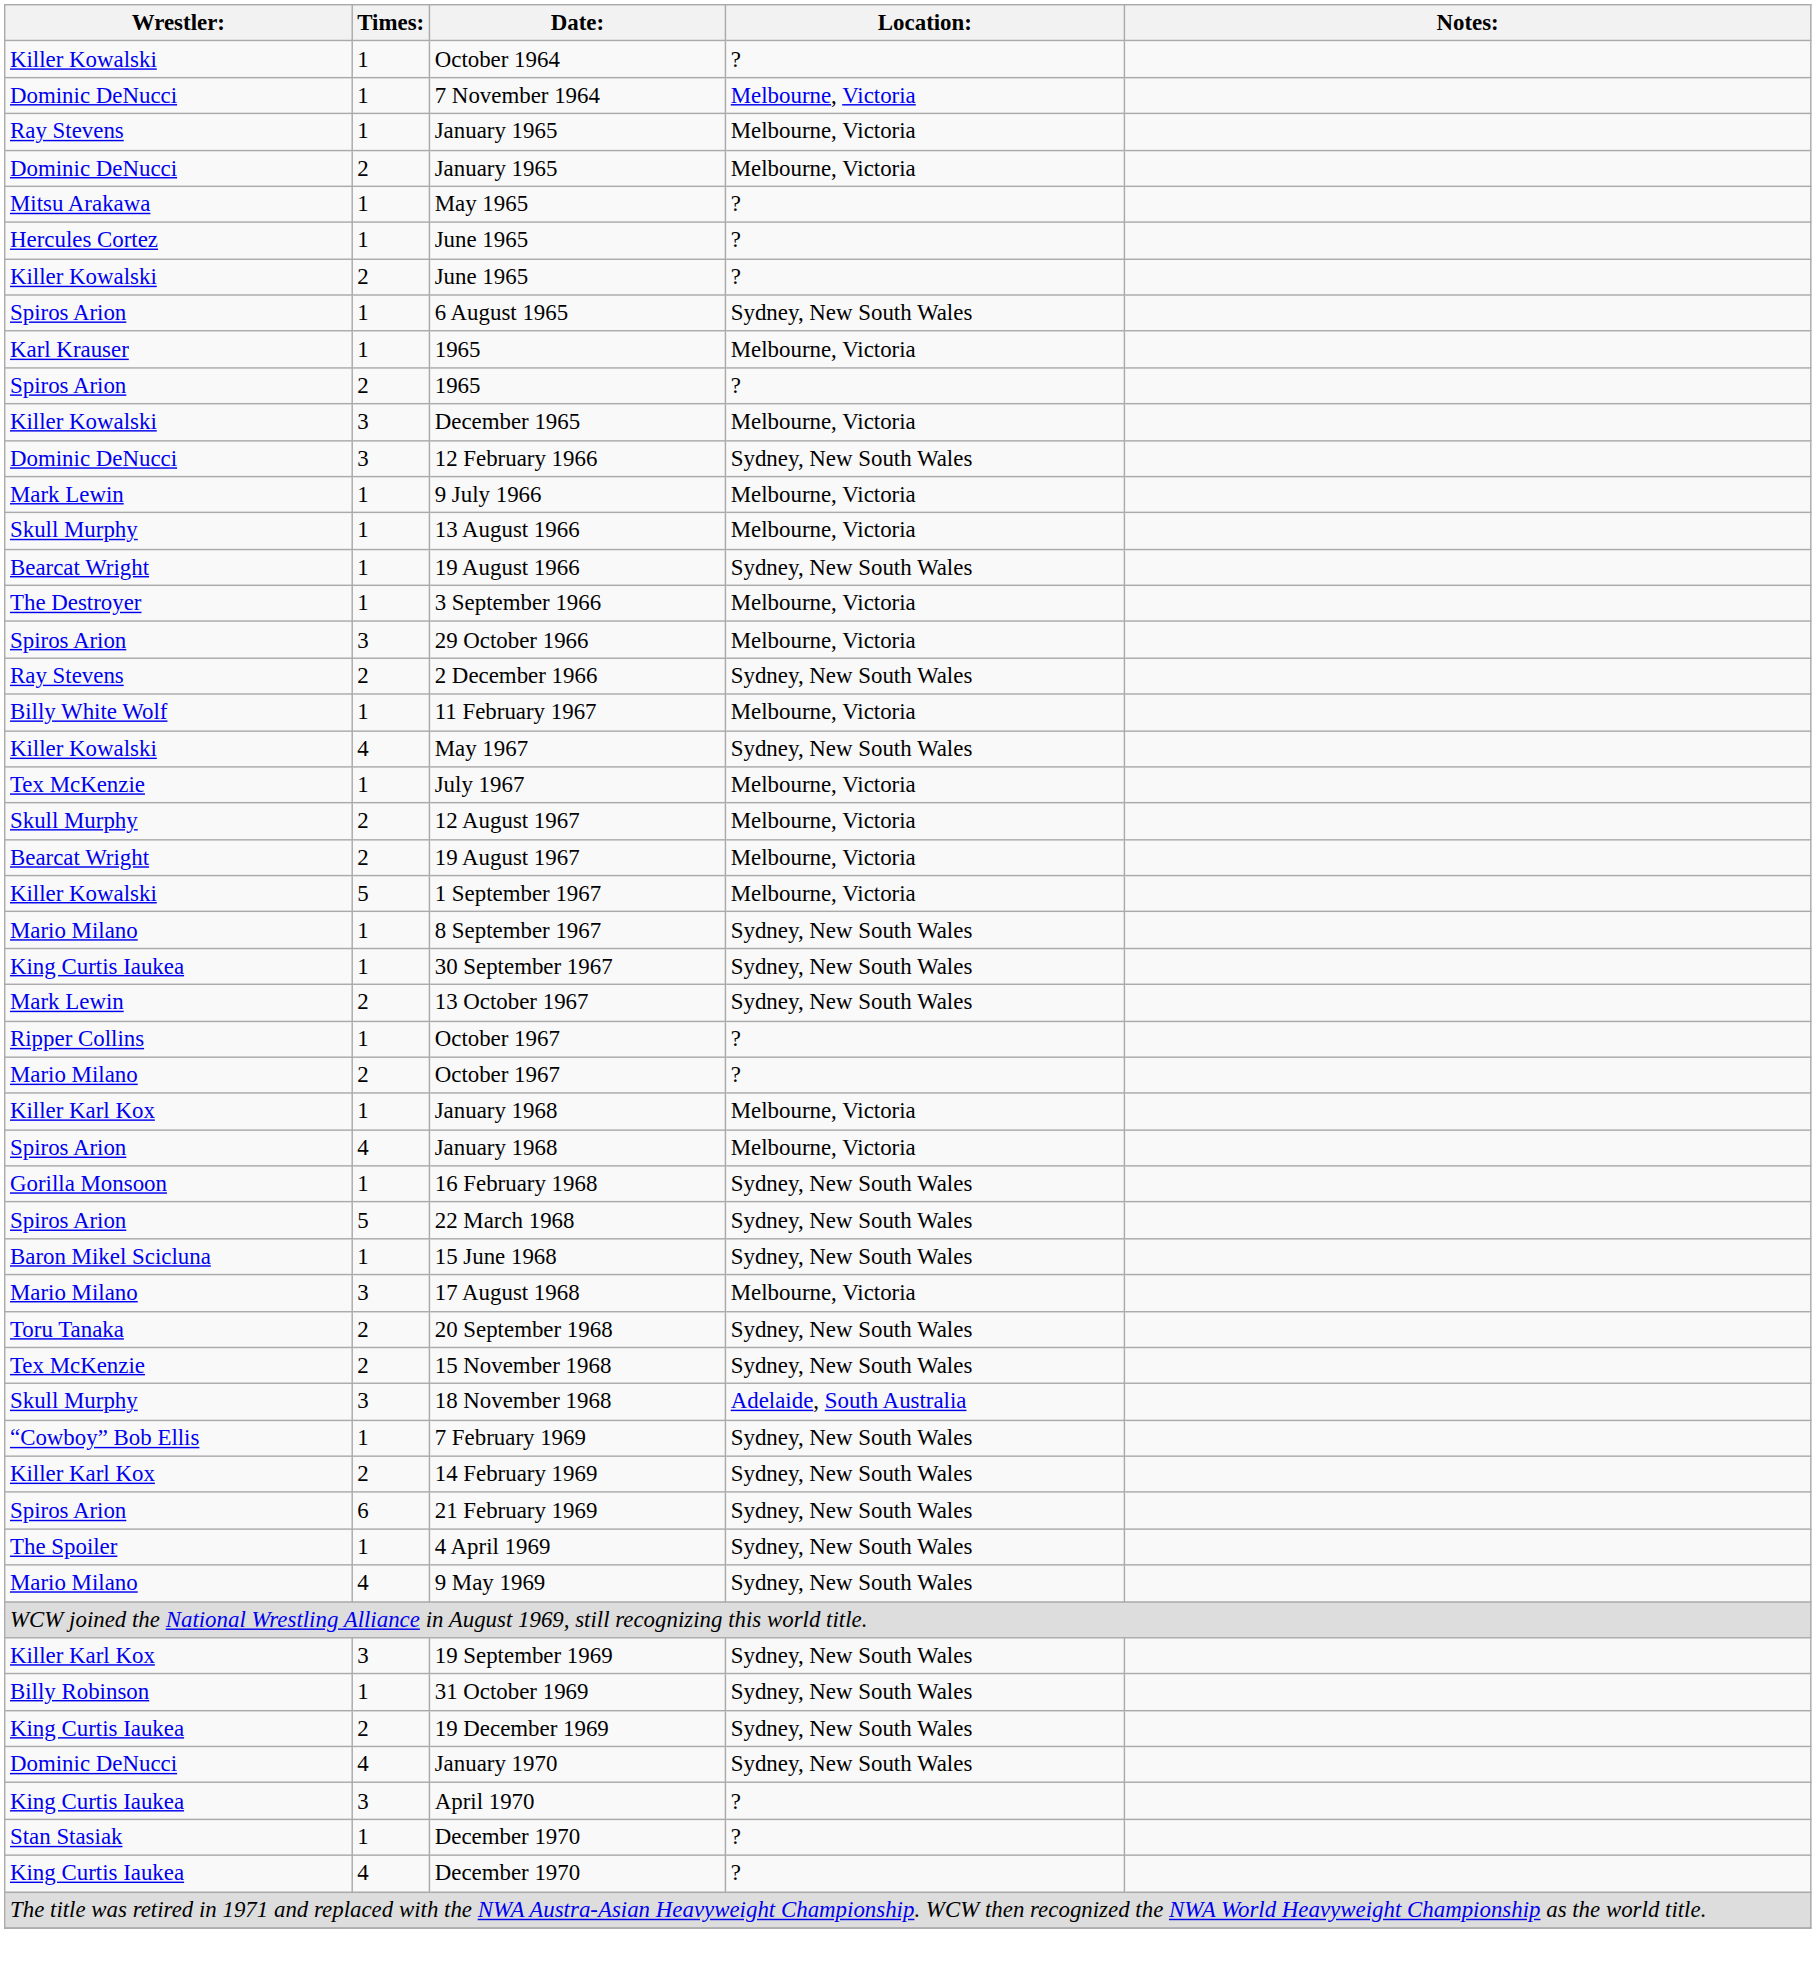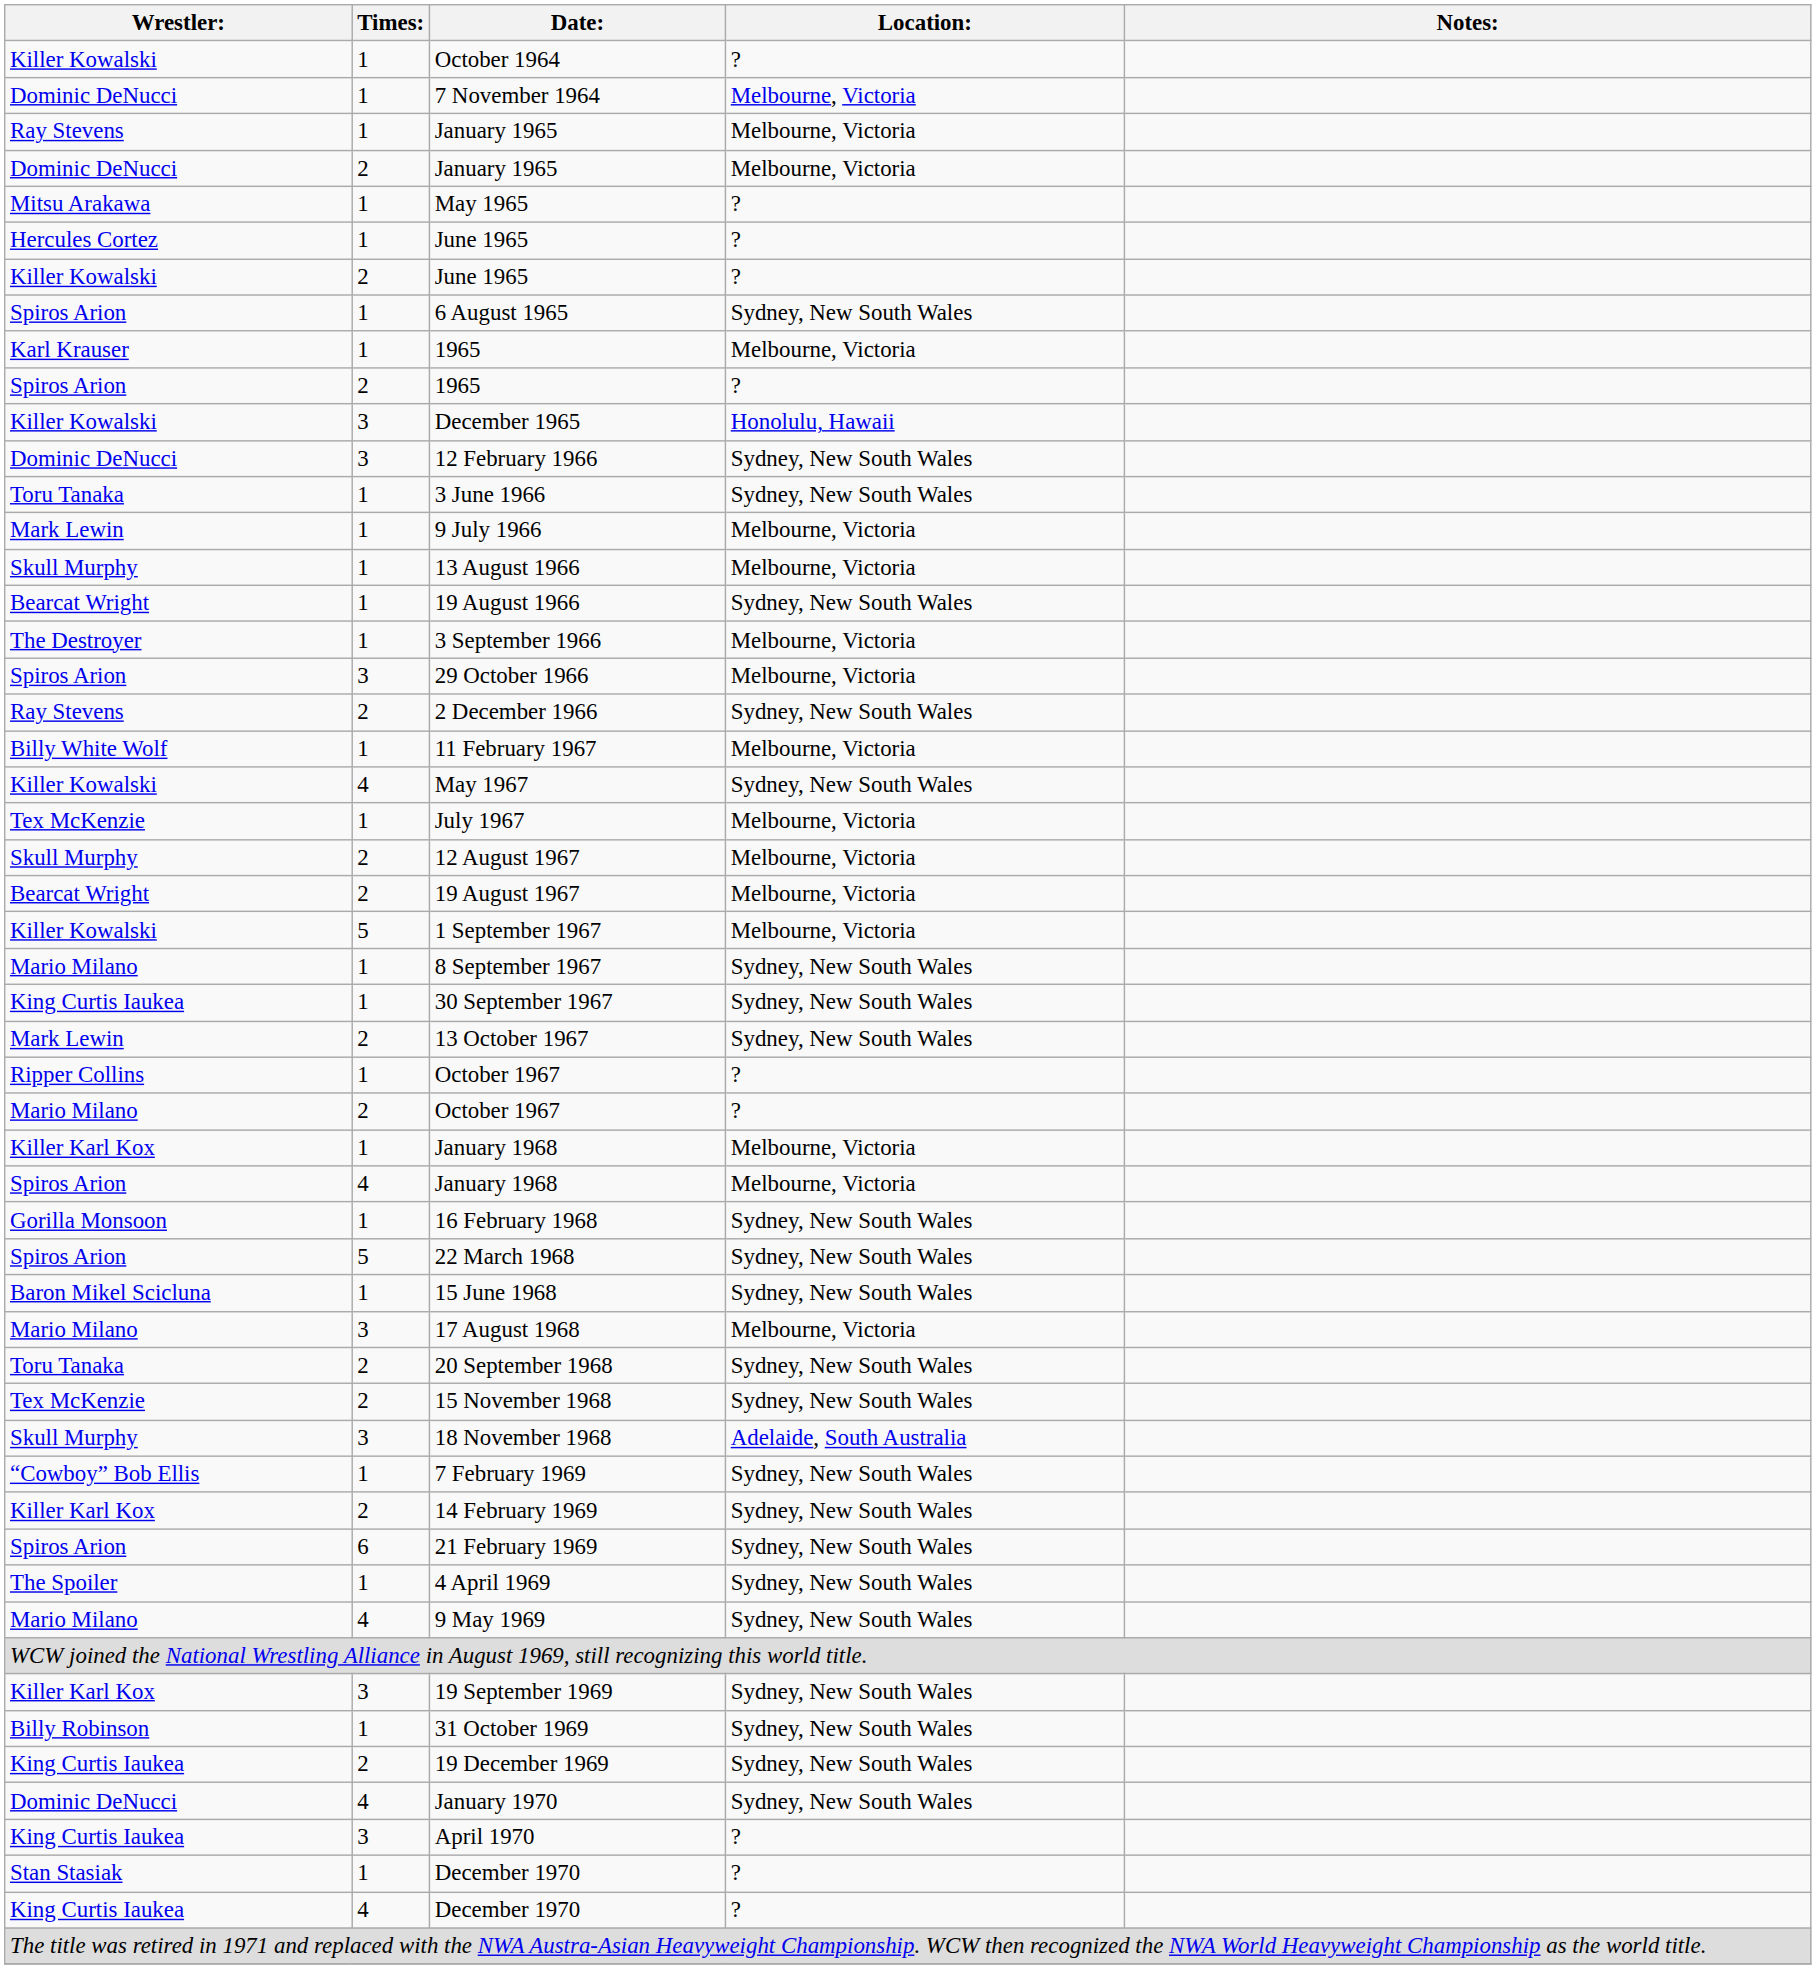(823, 421) Melbourne, Victoria -> (813, 421) Honolulu, Hawaii
+ row: (67, 494)
